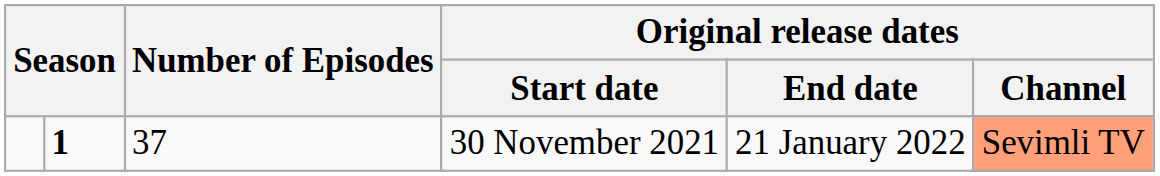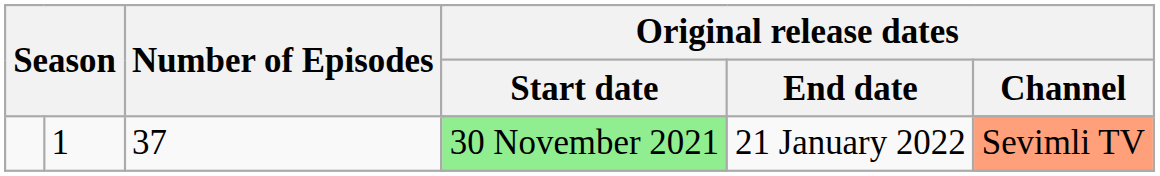(60, 142) bold -> (60, 142) normal
(584, 142) no background -> (584, 142) lightgreen background
